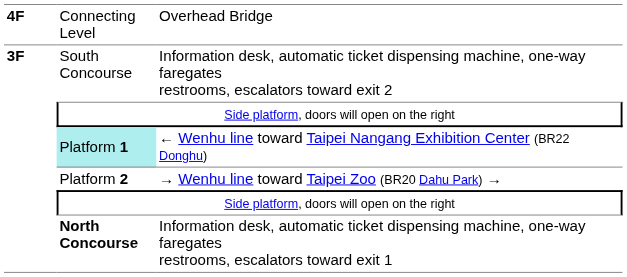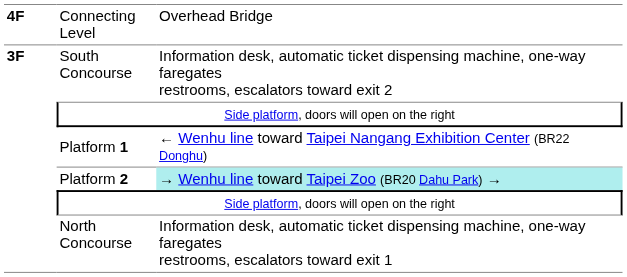(94, 146) paleturquoise background -> (94, 146) no background
(330, 178) no background -> (330, 178) paleturquoise background
(99, 235) bold -> (96, 235) normal
